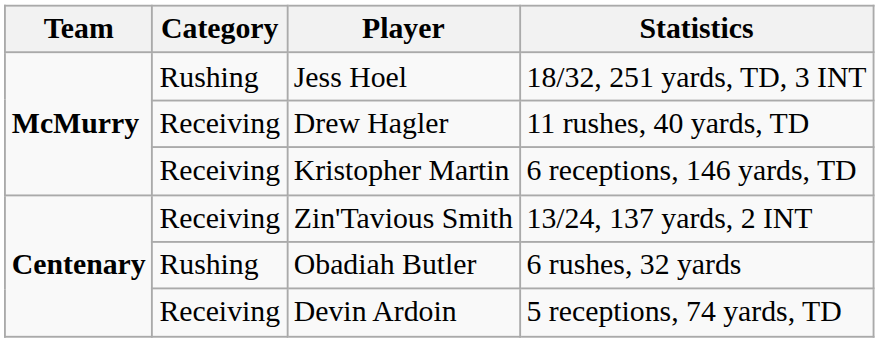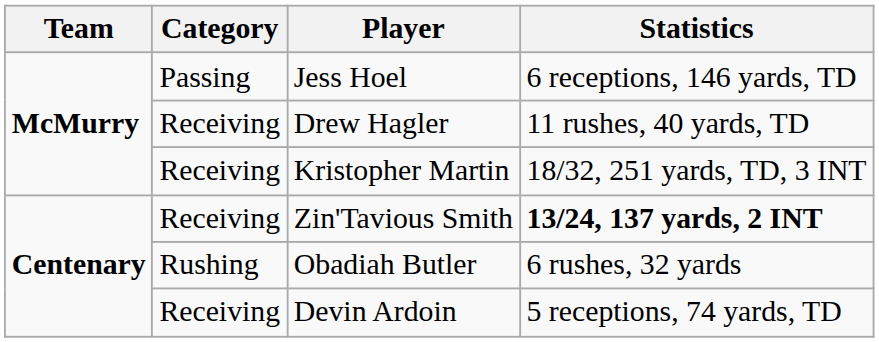(209, 76) Rushing -> (205, 76) Passing
(697, 76) 18/32, 251 yards, TD, 3 INT -> (692, 76) 6 receptions, 146 yards, TD
(692, 170) 6 receptions, 146 yards, TD -> (697, 170) 18/32, 251 yards, TD, 3 INT
(670, 217) normal -> (675, 217) bold
